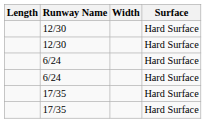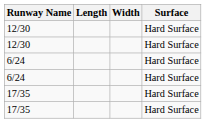columns swapped: (75, 12) <-> (22, 12)
